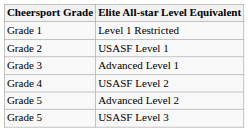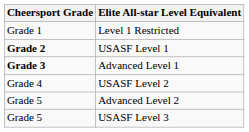(25, 48) normal -> (26, 48) bold
(25, 65) normal -> (26, 65) bold
